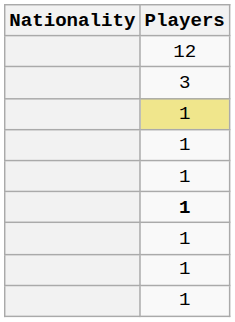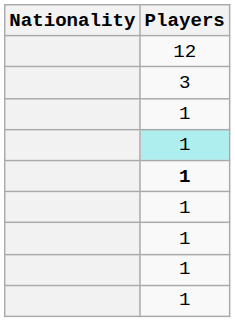(185, 114) khaki background -> (185, 114) no background
(185, 145) no background -> (185, 145) paleturquoise background
(185, 176) normal -> (185, 176) bold
(185, 207) bold -> (185, 207) normal
